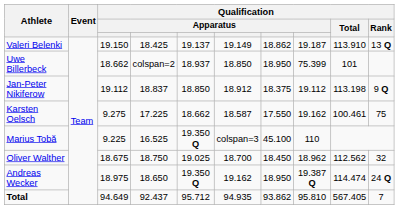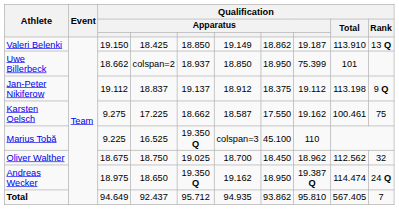(196, 44) 19.137 -> (196, 44) 18.850
(196, 89) 18.850 -> (196, 89) 19.137
